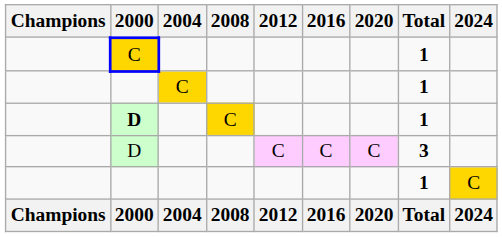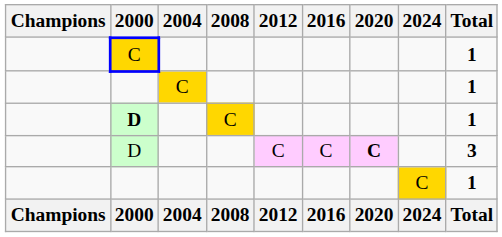columns swapped: (474, 21) <-> (424, 21)
(374, 151) normal -> (374, 151) bold
